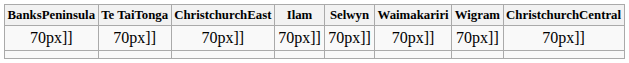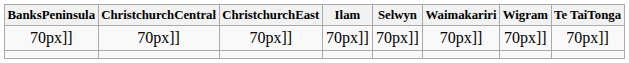columns swapped: (564, 15) <-> (135, 15)
